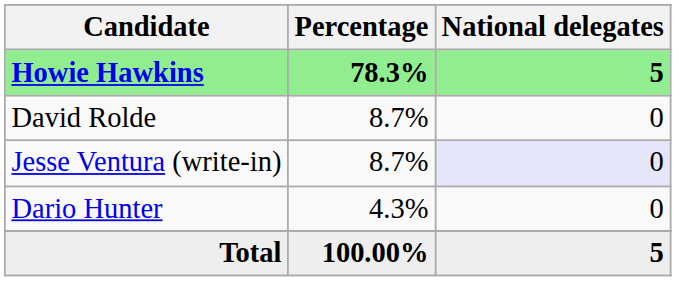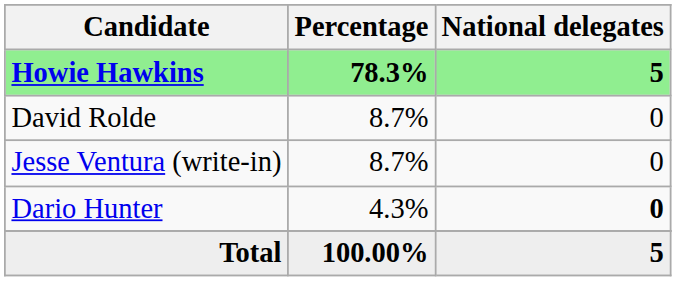(657, 162) lavender background -> (657, 162) no background
(657, 207) normal -> (657, 207) bold
